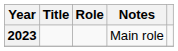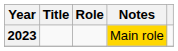(137, 35) no background -> (137, 35) gold background
